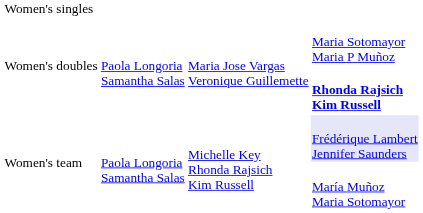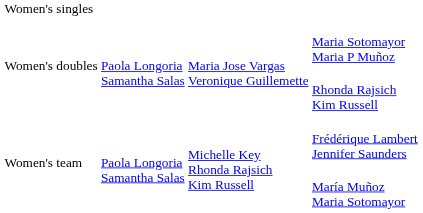(358, 97) bold -> (354, 97) normal
(365, 145) lavender background -> (365, 145) no background
